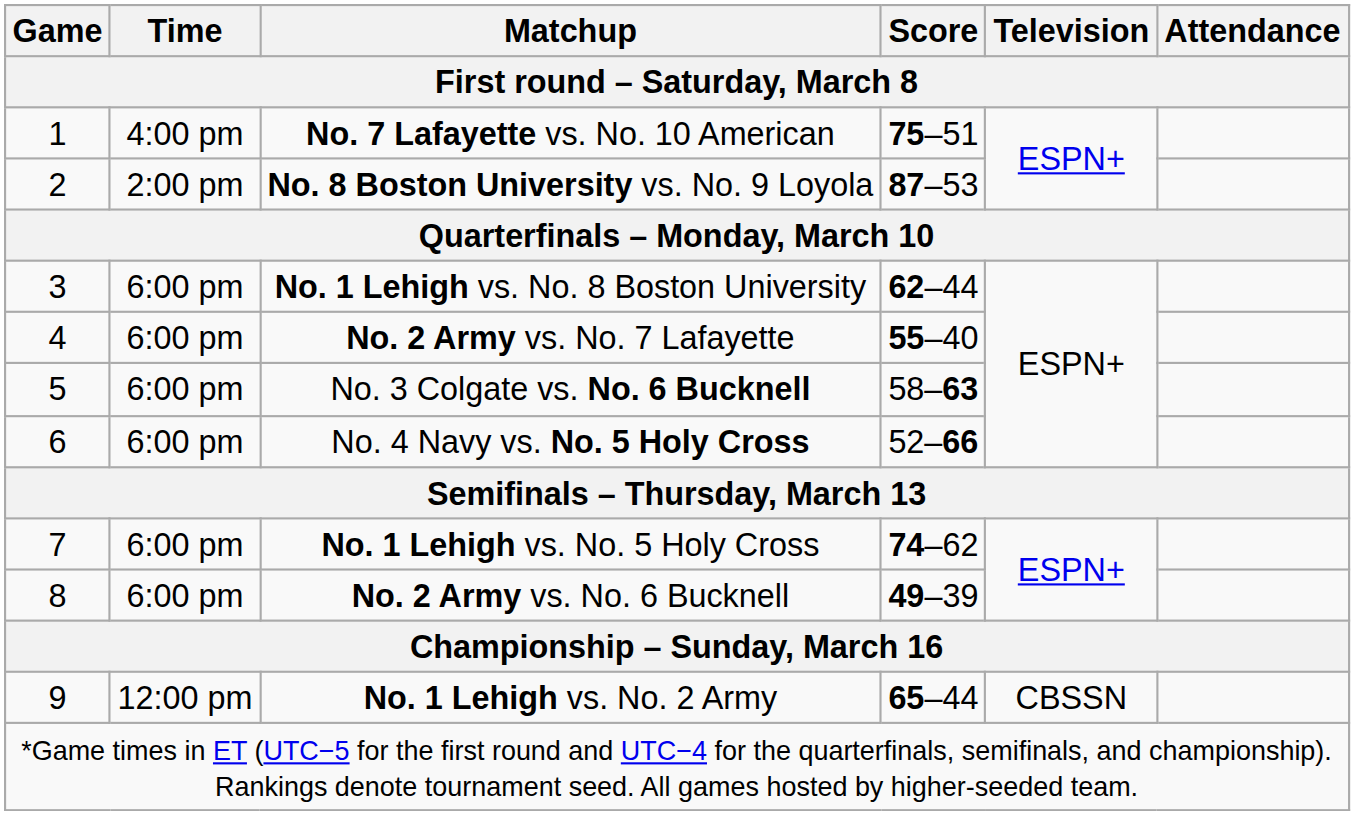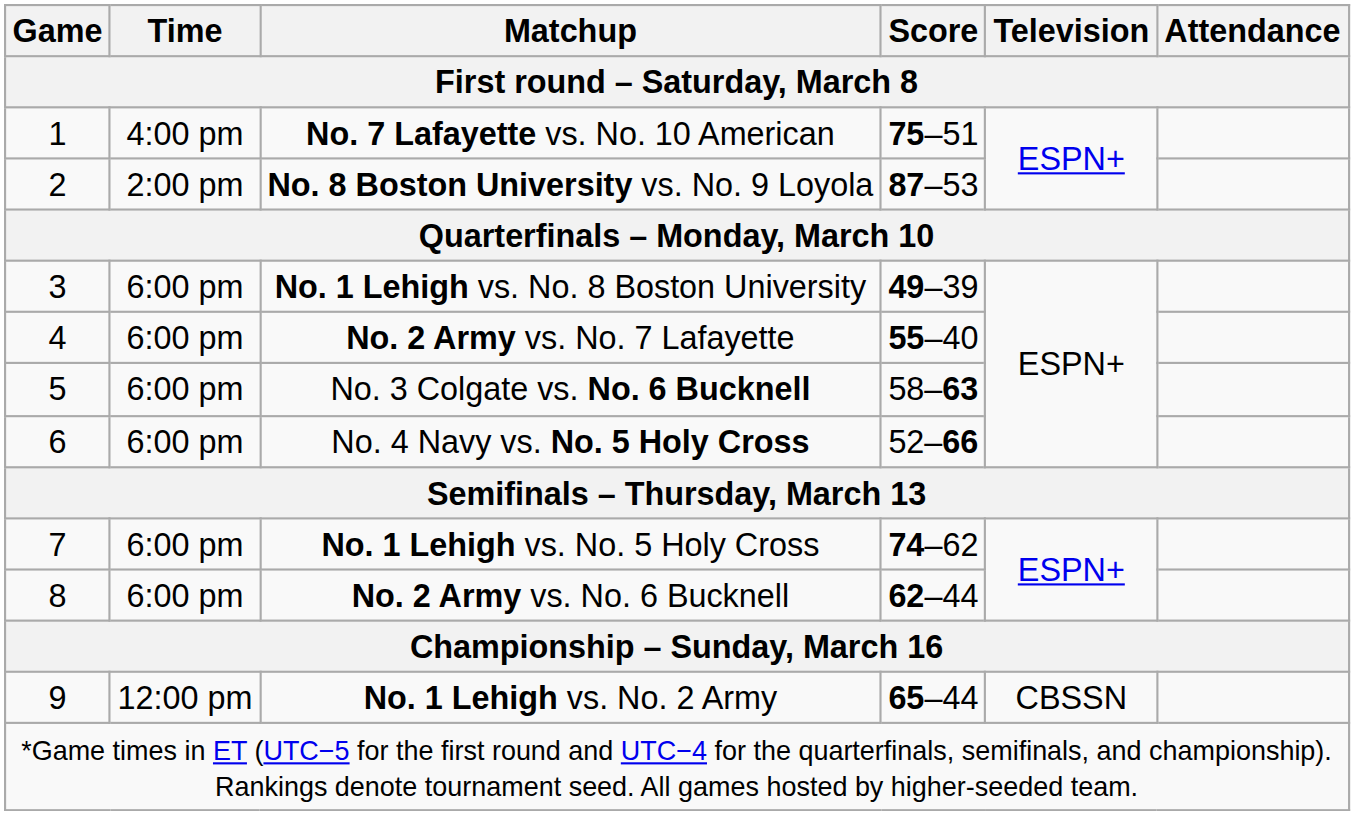(933, 287) 62–44 -> (933, 287) 49–39
(933, 595) 49–39 -> (933, 595) 62–44
